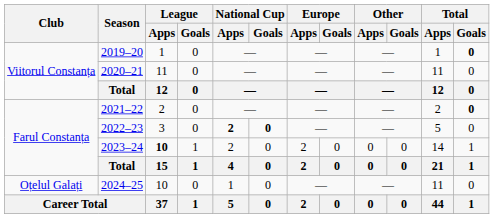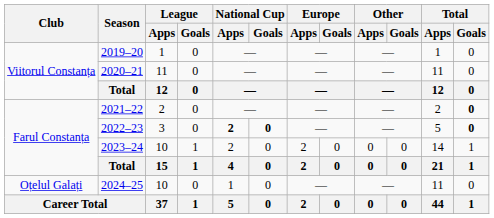(471, 52) bold -> (471, 52) normal
(471, 128) normal -> (471, 128) bold
(162, 147) bold -> (162, 147) normal
